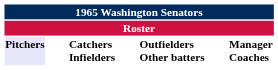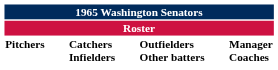(25, 44) lavender background -> (25, 44) no background
